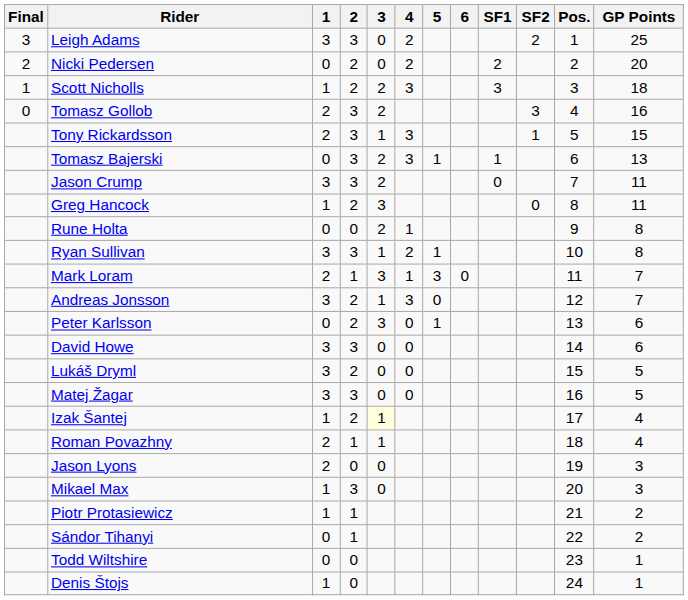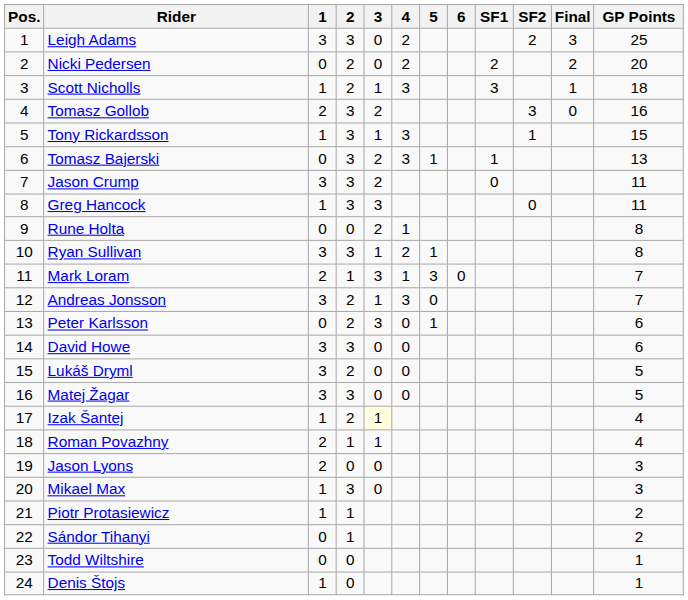columns swapped: (574, 16) <-> (26, 16)
(381, 87) 2 -> (378, 87) 1
(326, 134) 2 -> (323, 134) 1
(354, 205) 2 -> (350, 205) 3
